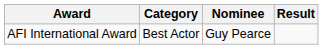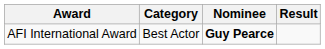(238, 34) normal -> (239, 34) bold
